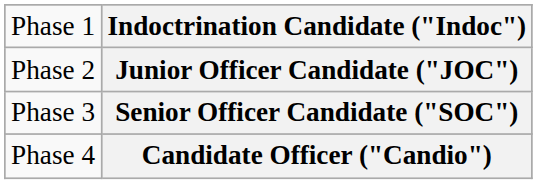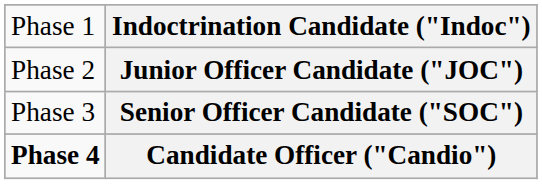(53, 155) normal -> (55, 155) bold
